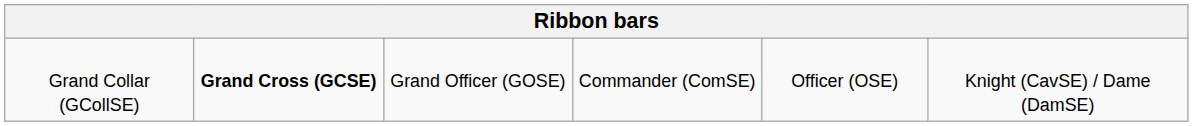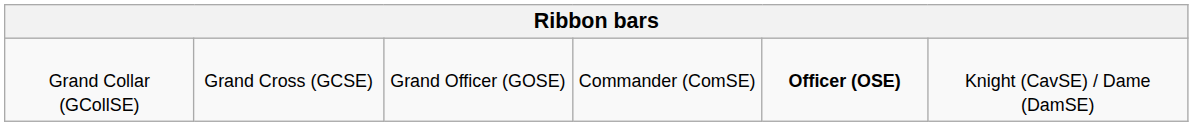(289, 79) bold -> (289, 80) normal
(845, 80) normal -> (845, 79) bold
